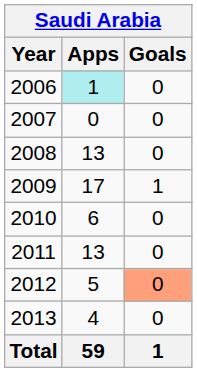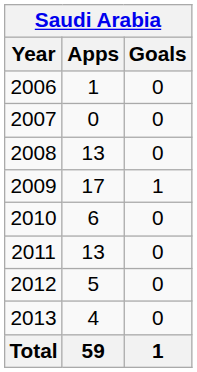(93, 86) paleturquoise background -> (93, 86) no background
(158, 284) lightsalmon background -> (158, 284) no background
